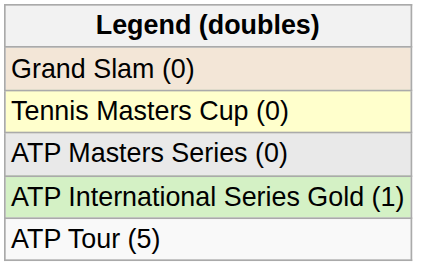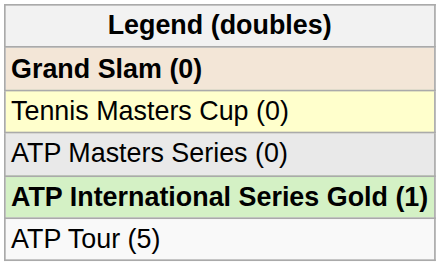(103, 68) normal -> (107, 68) bold
(208, 196) normal -> (220, 196) bold
